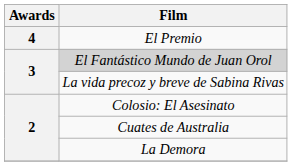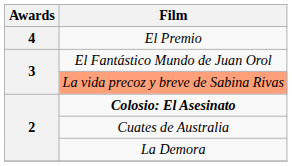(173, 60) lightgrey background -> (173, 60) no background
(173, 82) no background -> (173, 82) lightsalmon background
(173, 104) normal -> (173, 104) bold
